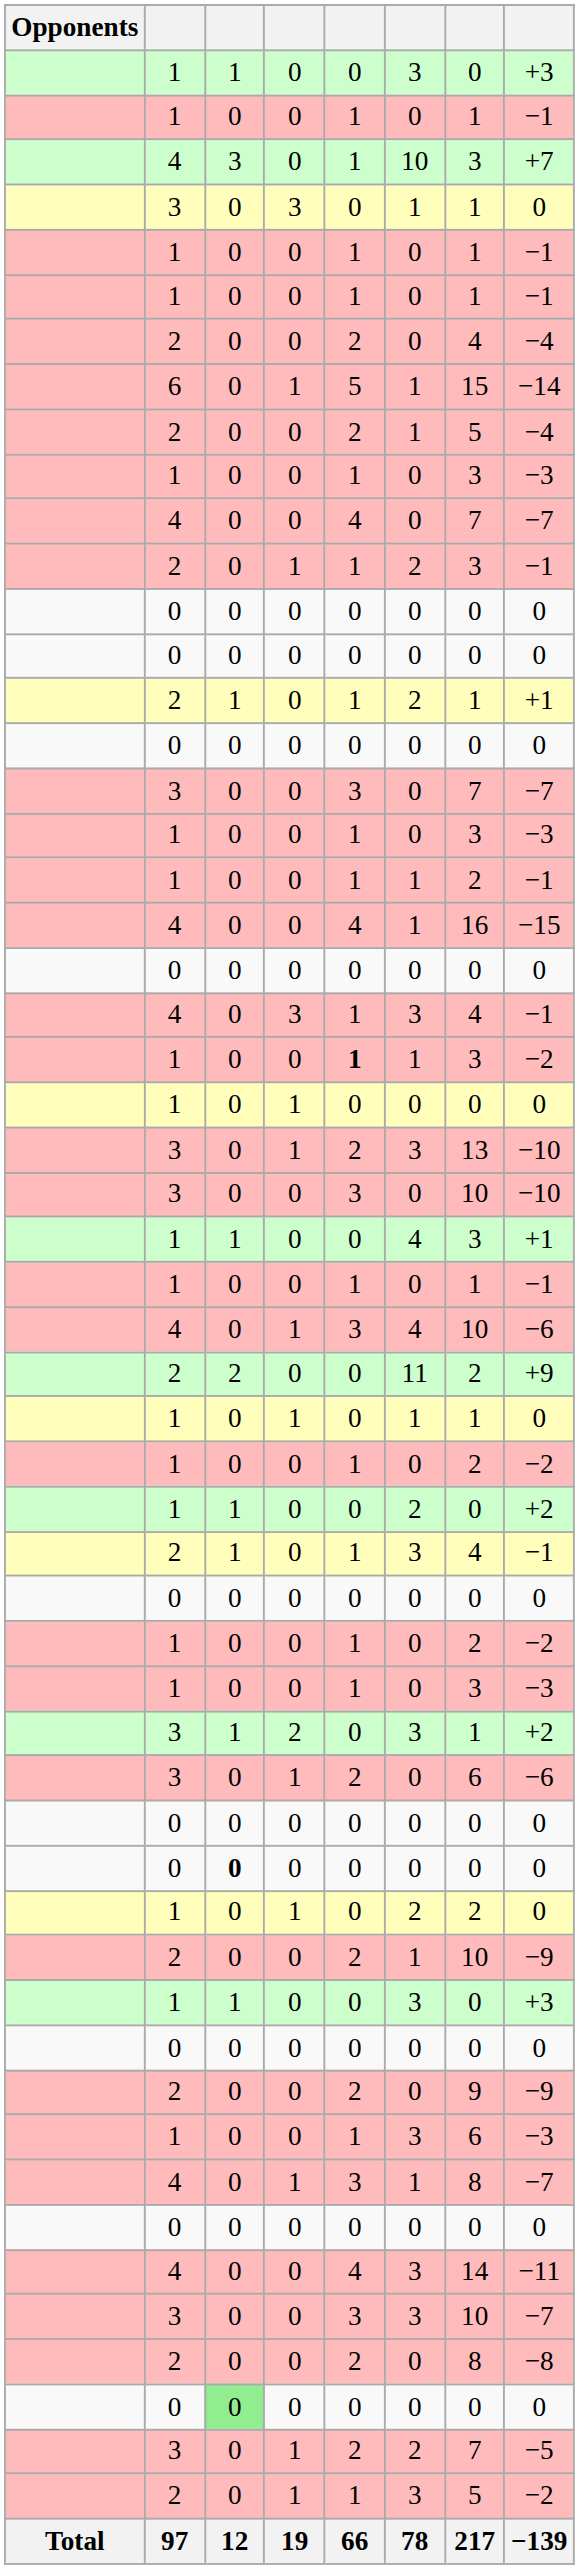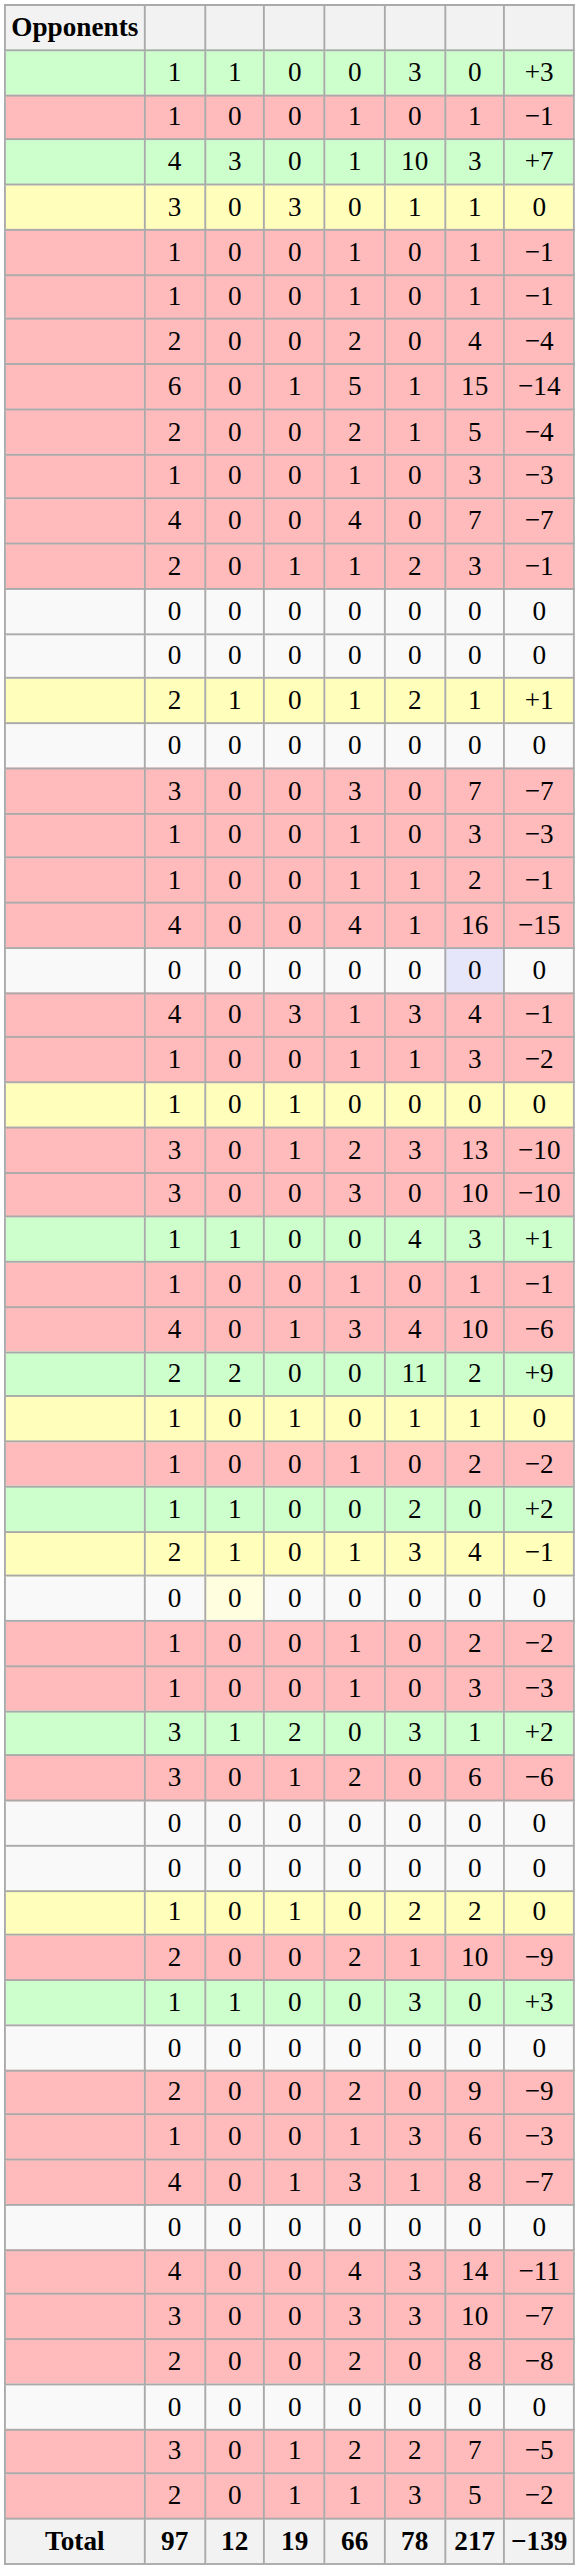(475, 969) no background -> (475, 969) lavender background
(355, 1059) bold -> (355, 1059) normal
(235, 1598) no background -> (235, 1598) lightyellow background
(235, 1867) bold -> (235, 1867) normal
(235, 2406) lightgreen background -> (235, 2406) no background
